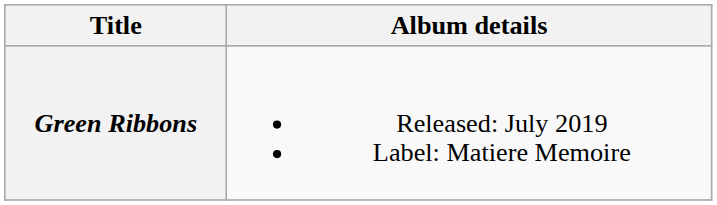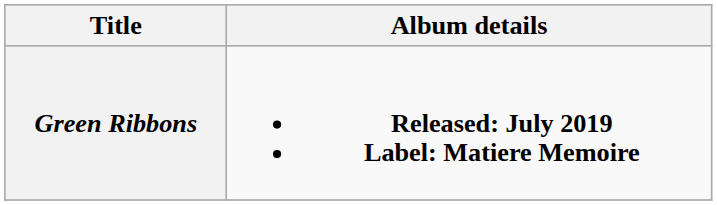(469, 138) normal -> (469, 138) bold
